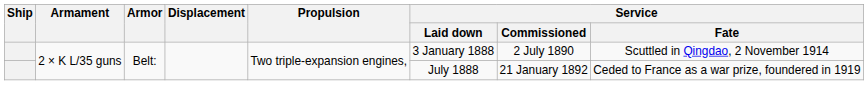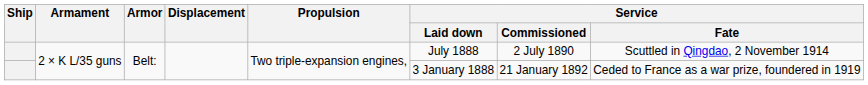(453, 51) 3 January 1888 -> (453, 51) July 1888
(453, 70) July 1888 -> (453, 70) 3 January 1888
